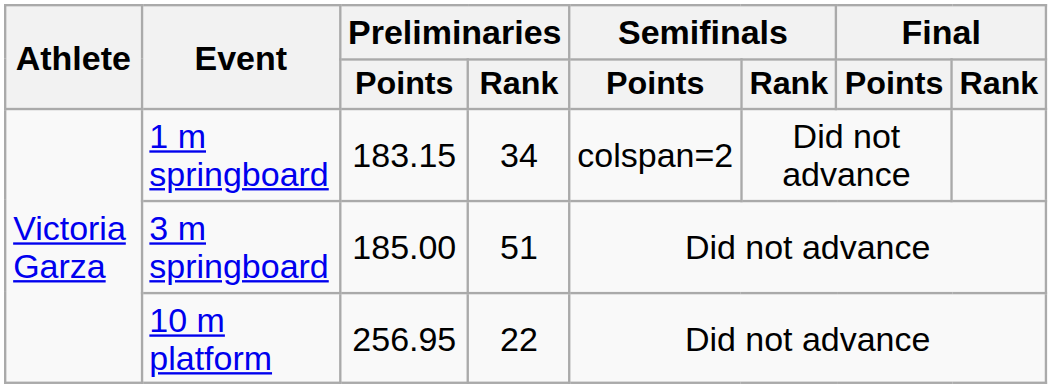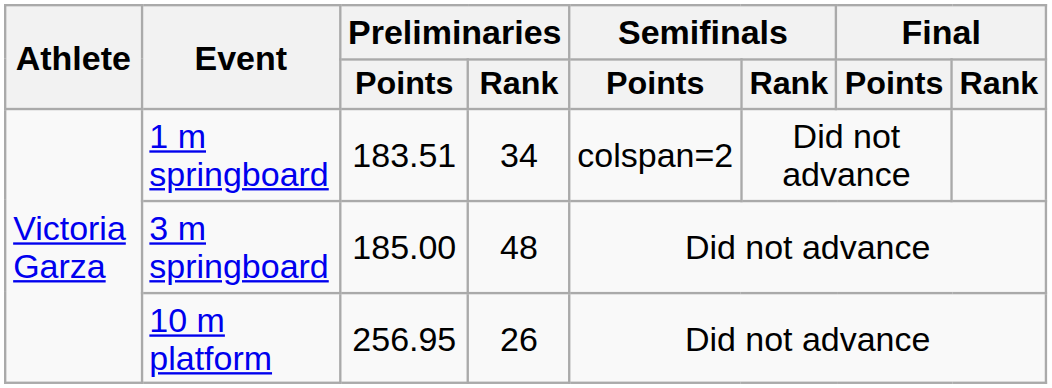(404, 156) 183.15 -> (404, 156) 183.51
(519, 247) 51 -> (519, 247) 48
(519, 339) 22 -> (519, 339) 26
